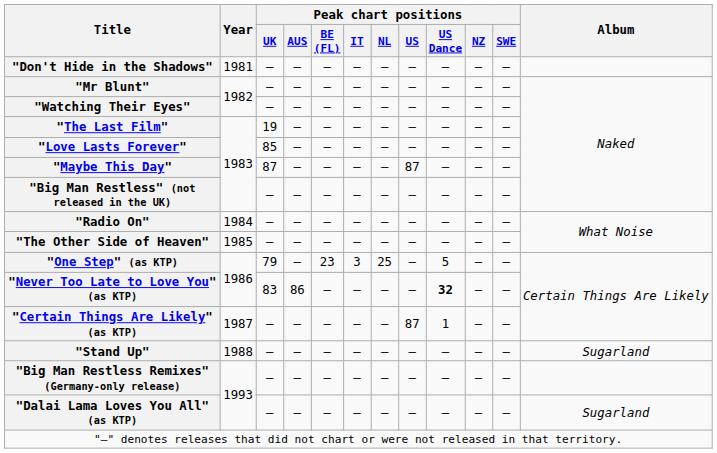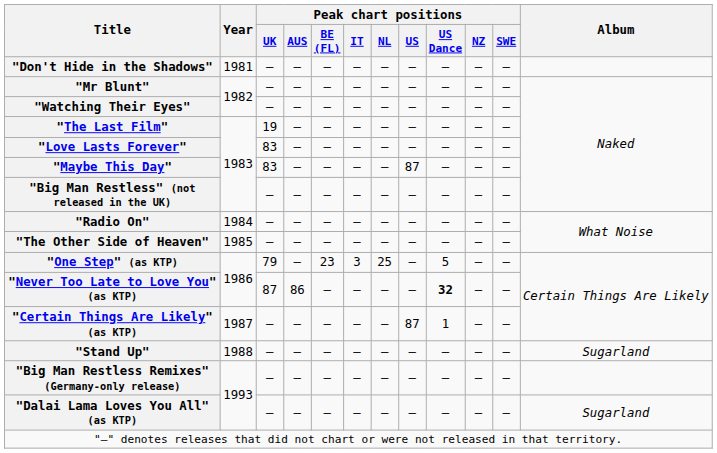(270, 147) 85 -> (270, 147) 83
(270, 167) 87 -> (270, 167) 83
(270, 289) 83 -> (270, 289) 87
